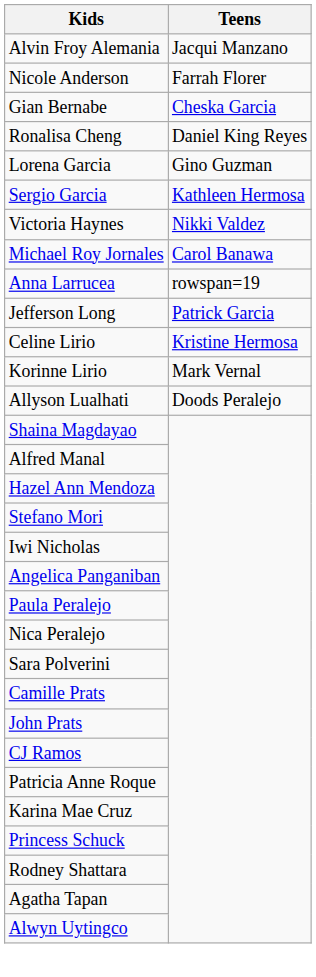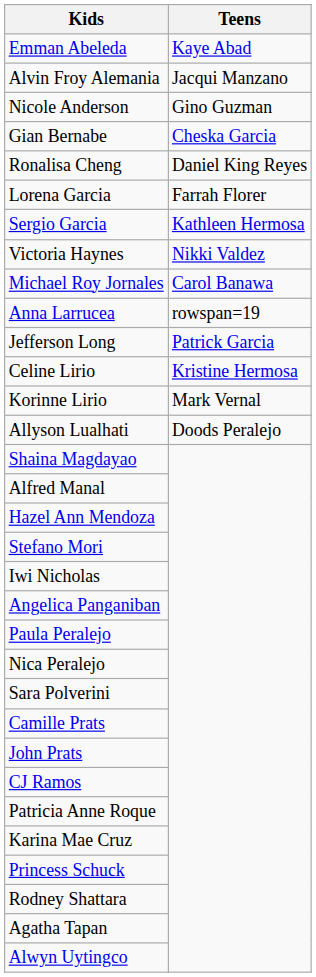+ row: (68, 48)
(219, 77) Farrah Florer -> (222, 107) Gino Guzman
(222, 165) Gino Guzman -> (219, 195) Farrah Florer
